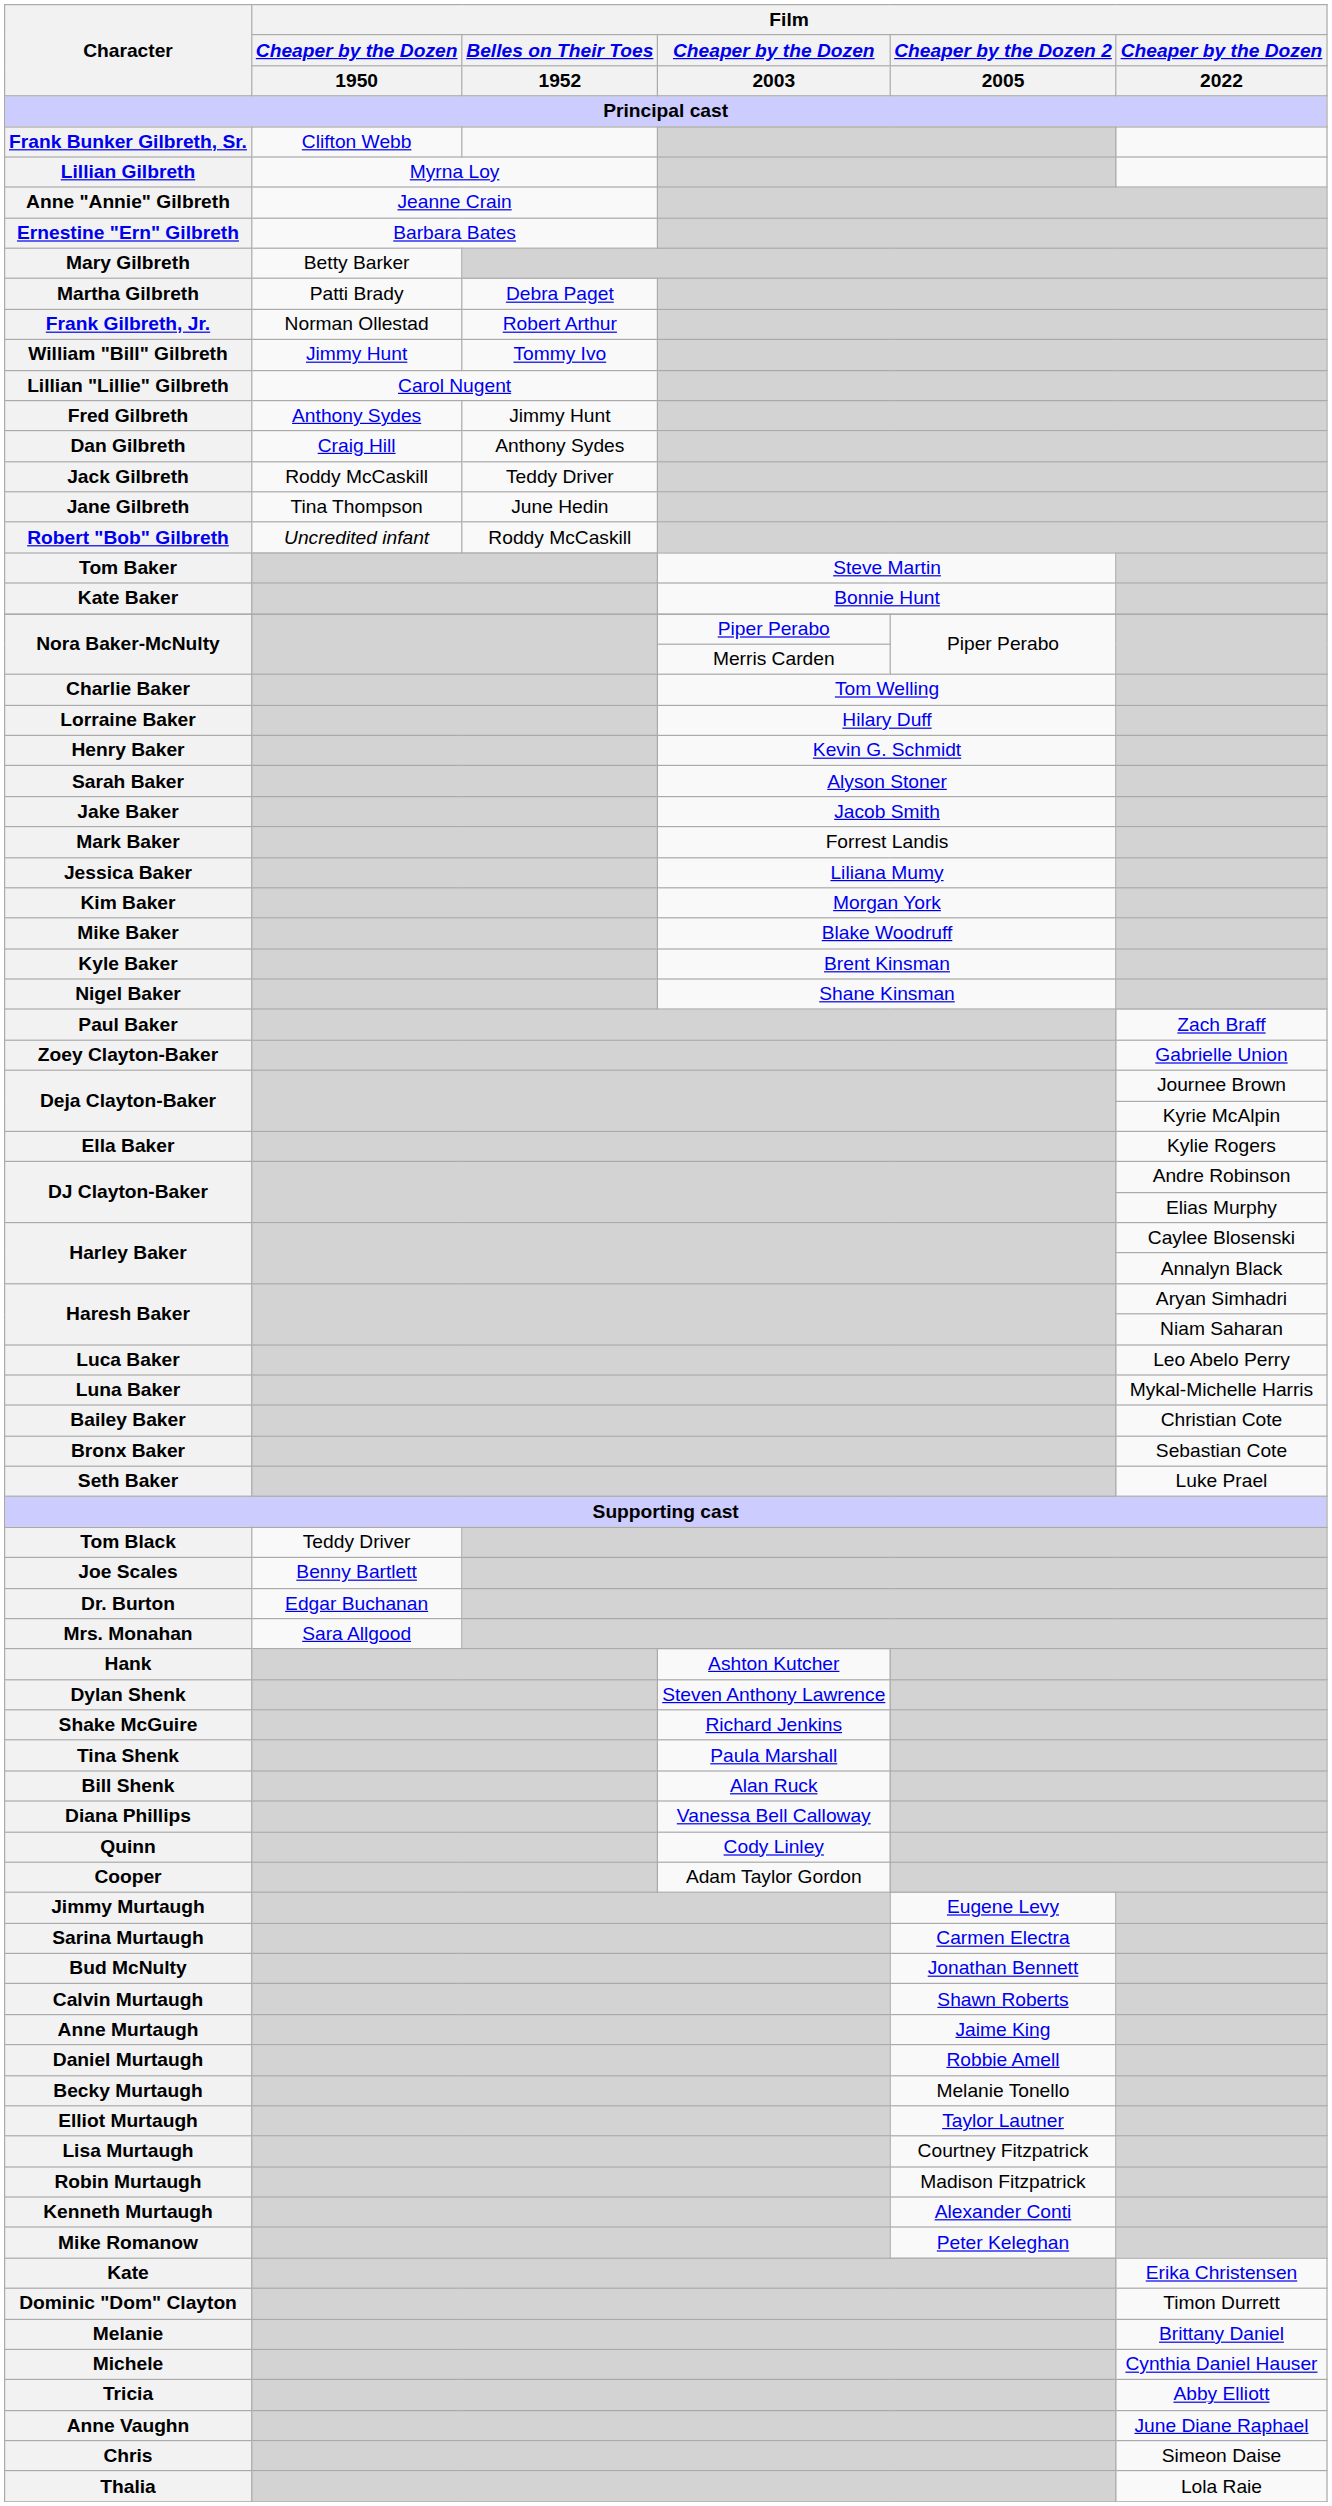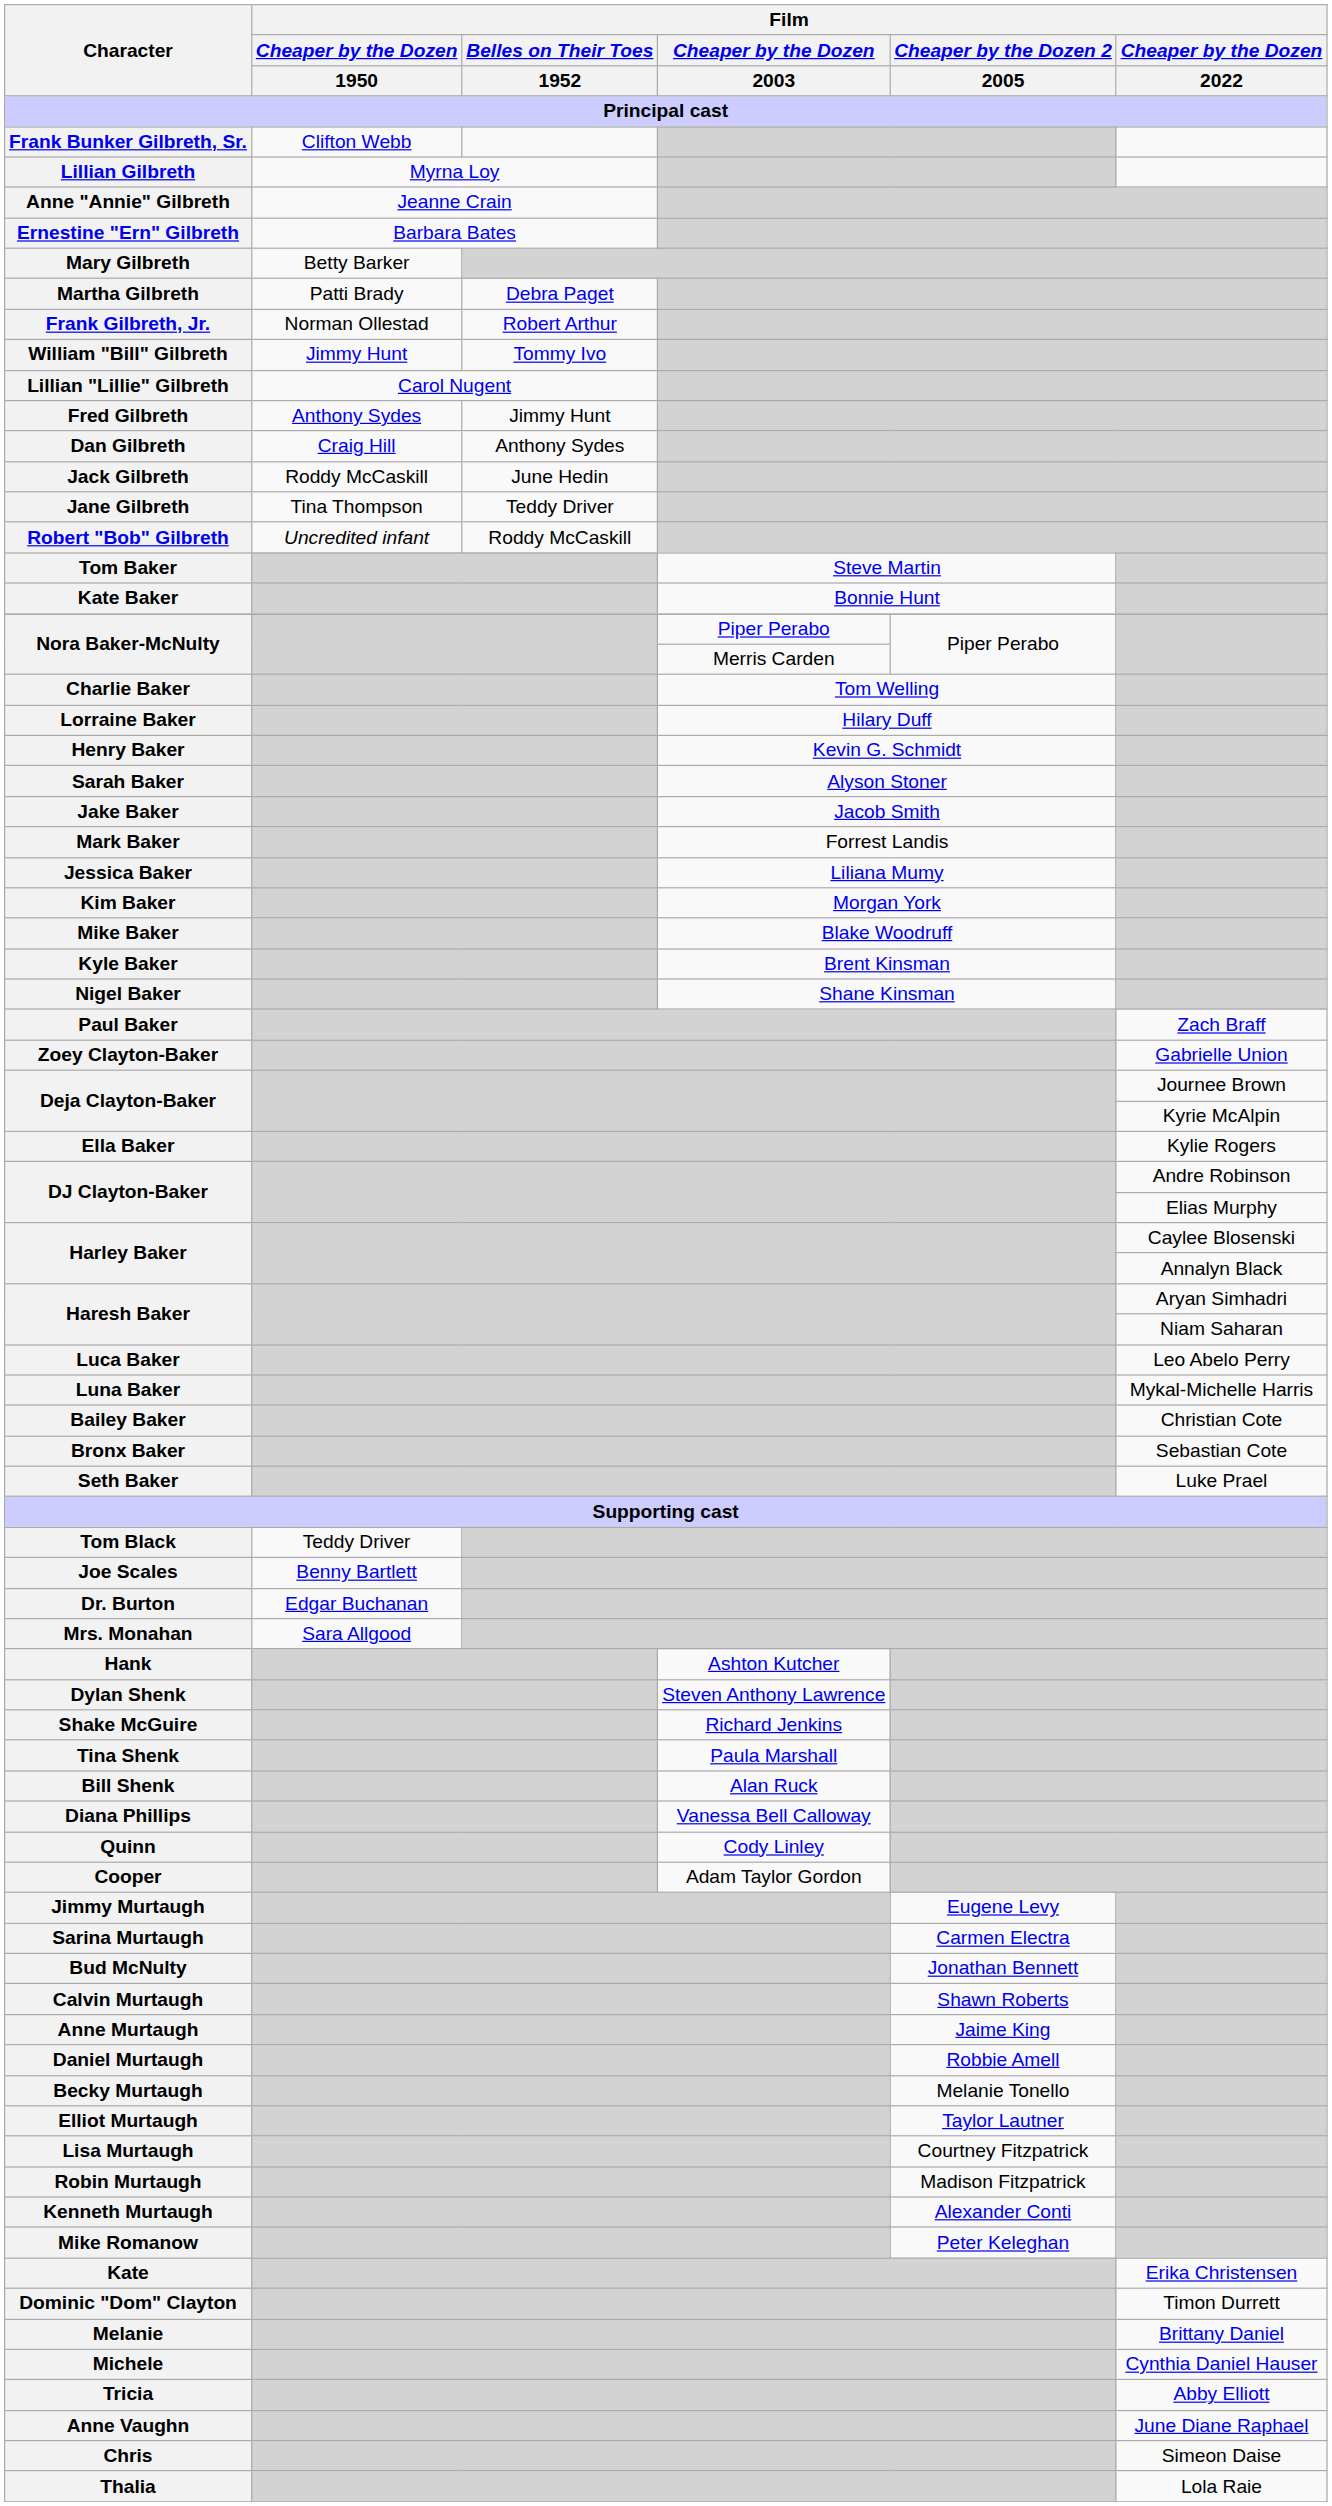(560, 476) Teddy Driver -> (560, 476) June Hedin
(560, 506) June Hedin -> (560, 506) Teddy Driver
